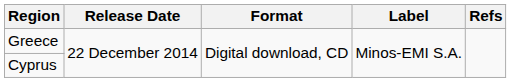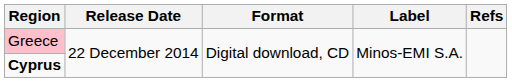(33, 41) no background -> (33, 41) pink background
(32, 65) normal -> (34, 65) bold
